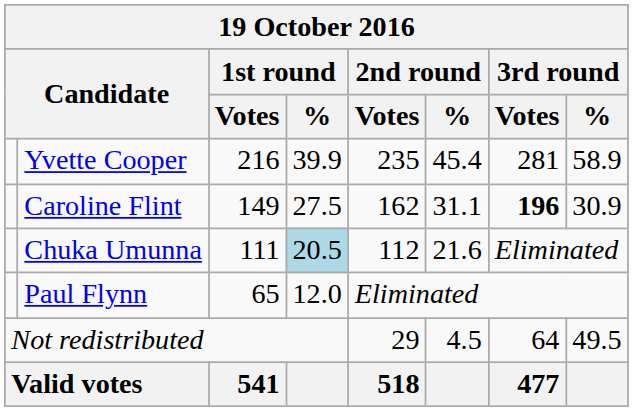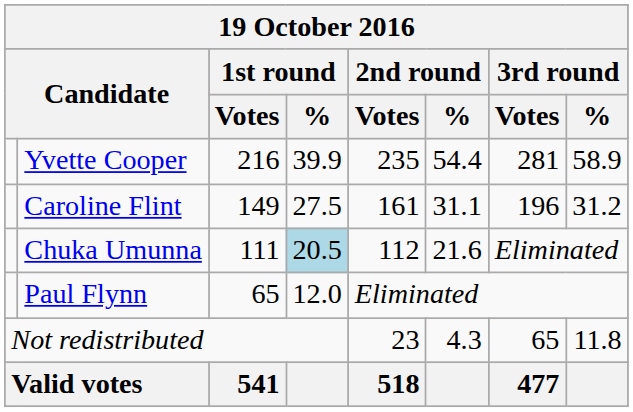(457, 160) 45.4 -> (457, 160) 54.4
(398, 205) 162 -> (398, 205) 161
(538, 205) bold -> (538, 205) normal
(597, 205) 30.9 -> (597, 205) 31.2
(405, 339) 29 -> (405, 339) 23
(464, 339) 4.5 -> (464, 339) 4.3
(545, 339) 64 -> (545, 339) 65
(597, 339) 49.5 -> (598, 339) 11.8
